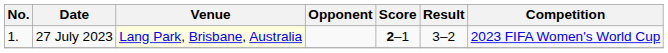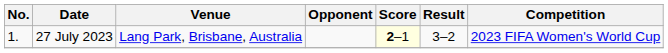(211, 36) lightyellow background -> (211, 36) no background
(398, 36) no background -> (398, 36) lightyellow background
